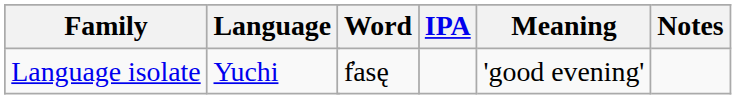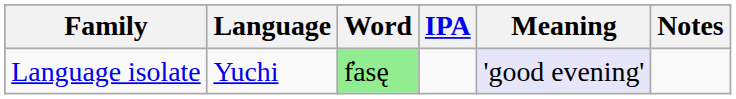(366, 70) no background -> (366, 70) lightgreen background
(564, 70) no background -> (564, 70) lavender background
